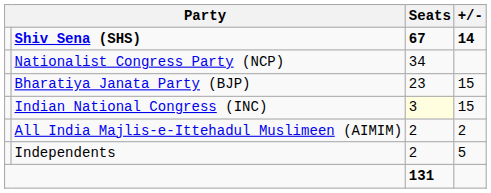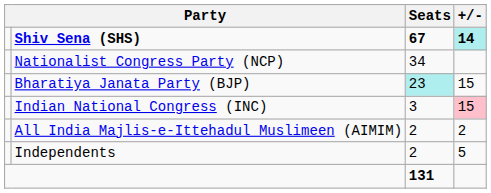(466, 39) no background -> (466, 39) paleturquoise background
(417, 85) no background -> (417, 85) paleturquoise background
(413, 108) lightyellow background -> (413, 108) no background
(466, 108) no background -> (466, 108) pink background
